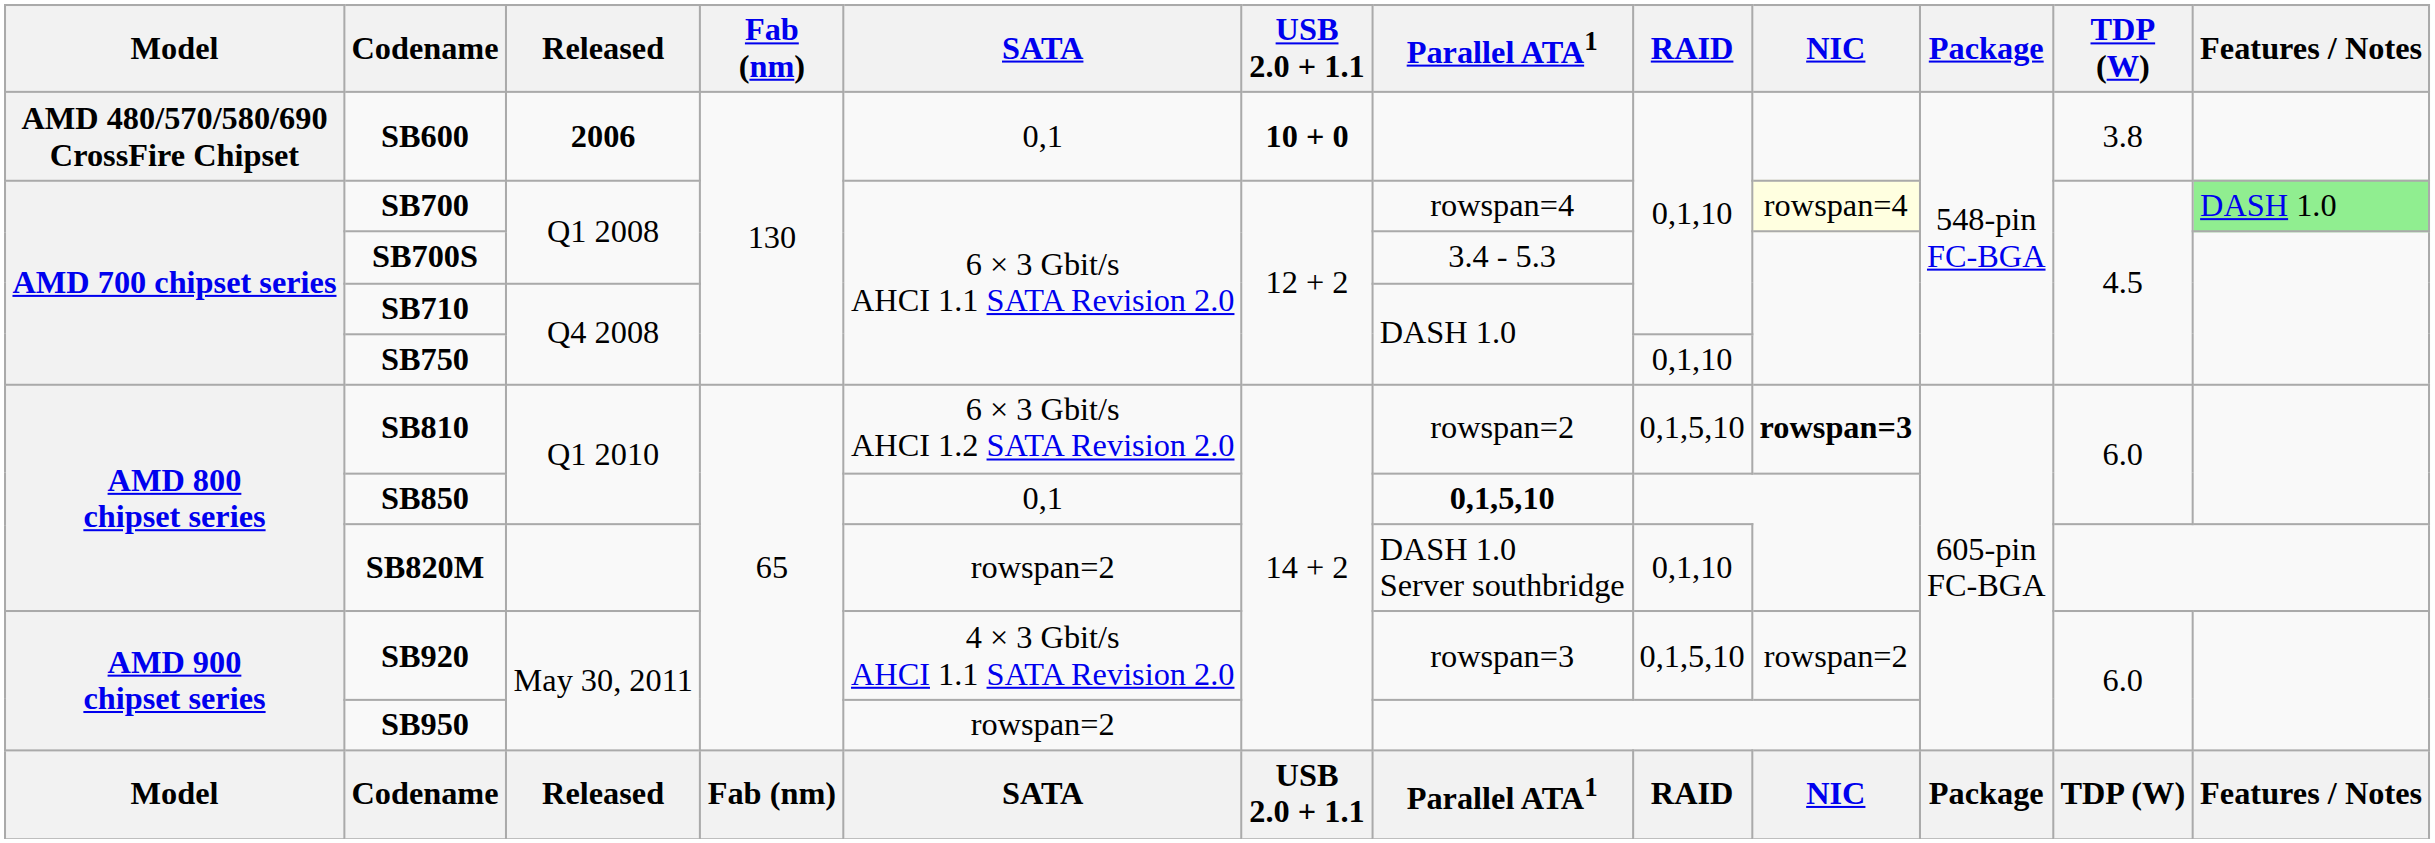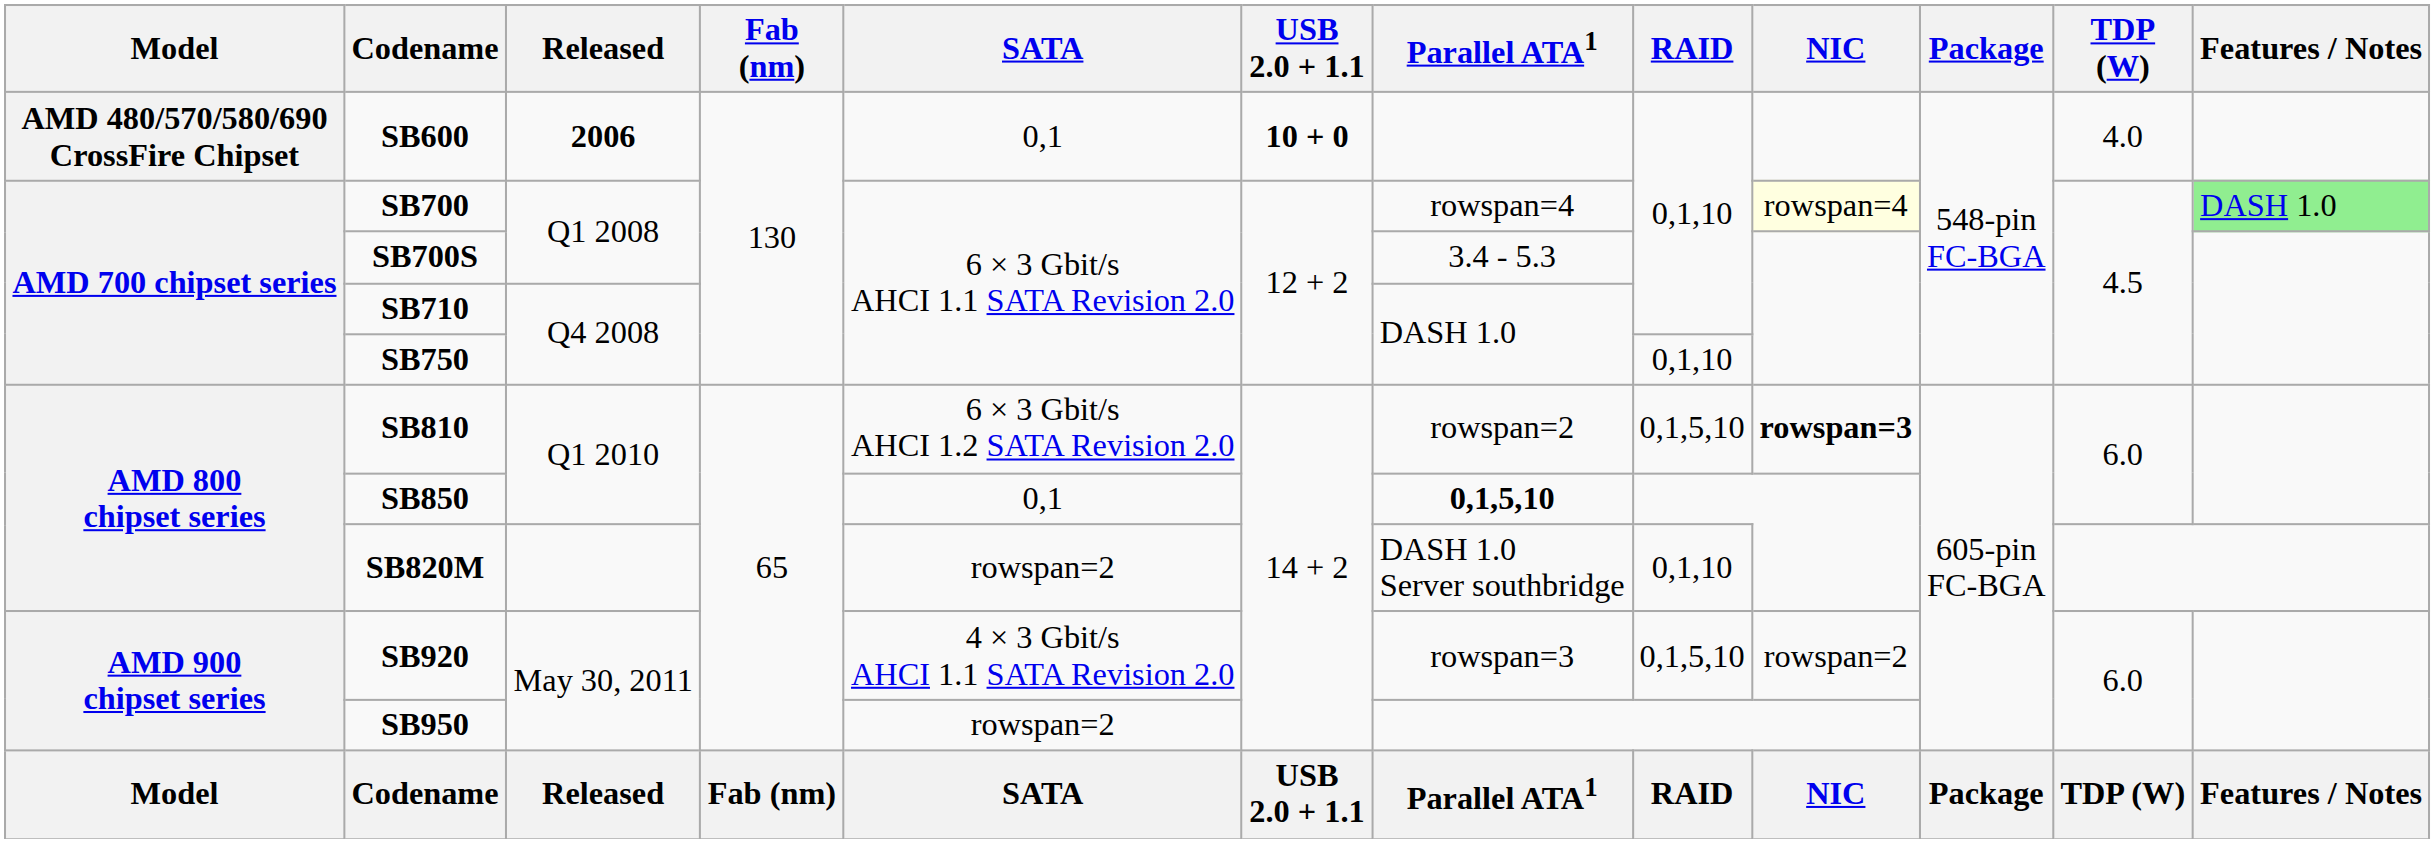(2123, 135) 3.8 -> (2123, 135) 4.0
